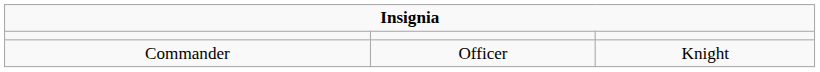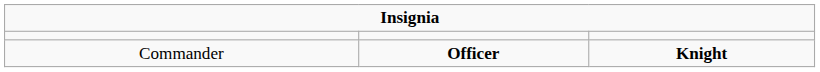(483, 53) normal -> (473, 53) bold
(705, 53) normal -> (702, 53) bold
